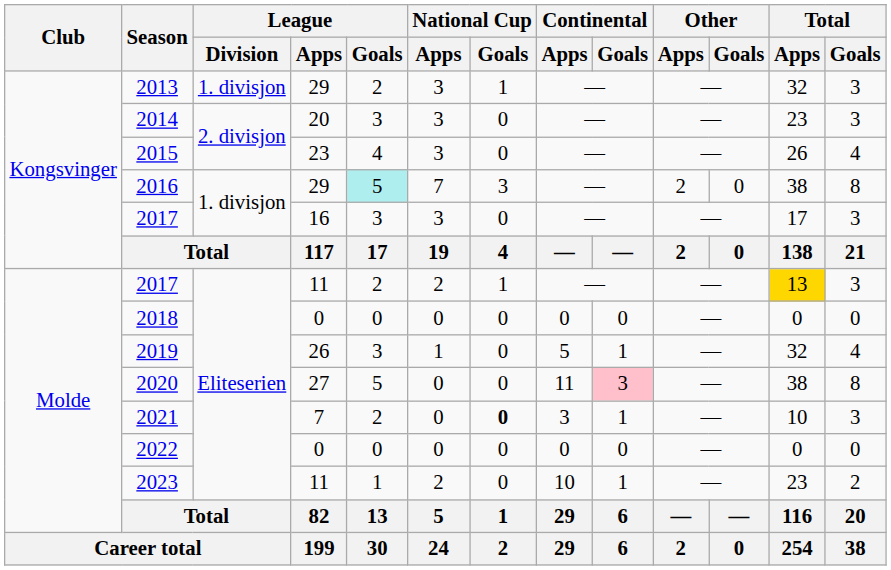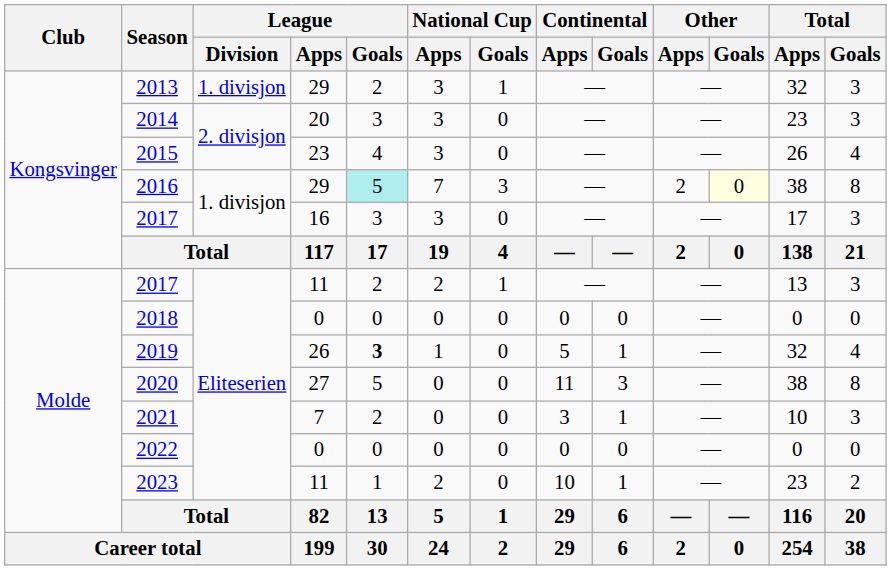(739, 185) no background -> (739, 185) lightyellow background
(797, 284) gold background -> (797, 284) no background
(377, 350) normal -> (377, 350) bold
(623, 383) pink background -> (623, 383) no background
(503, 416) bold -> (503, 416) normal
